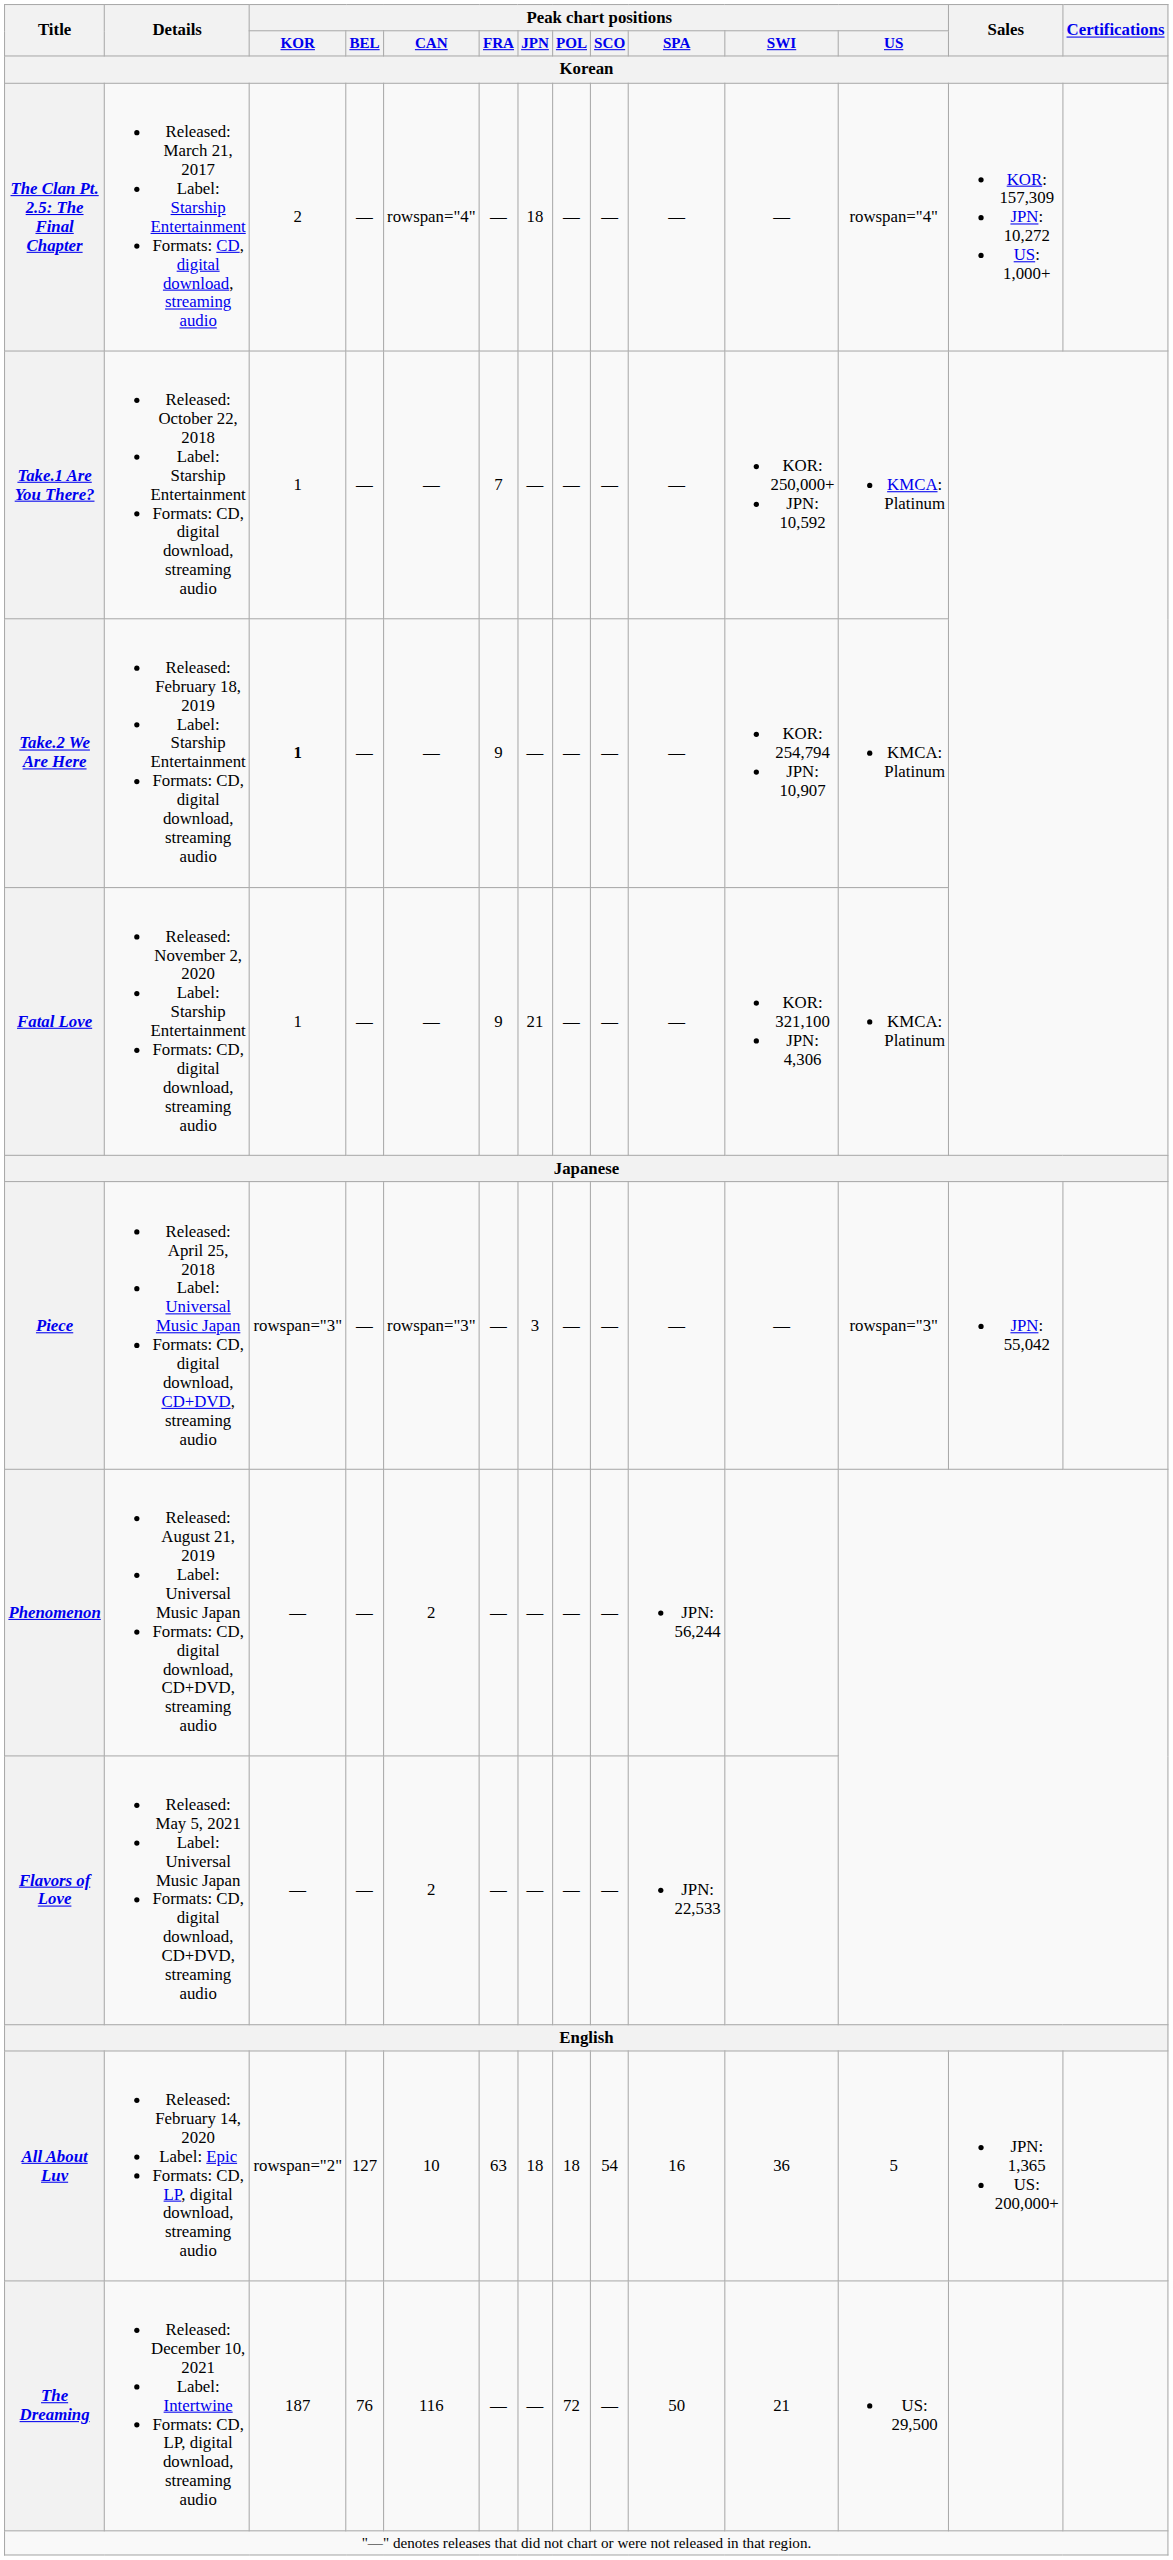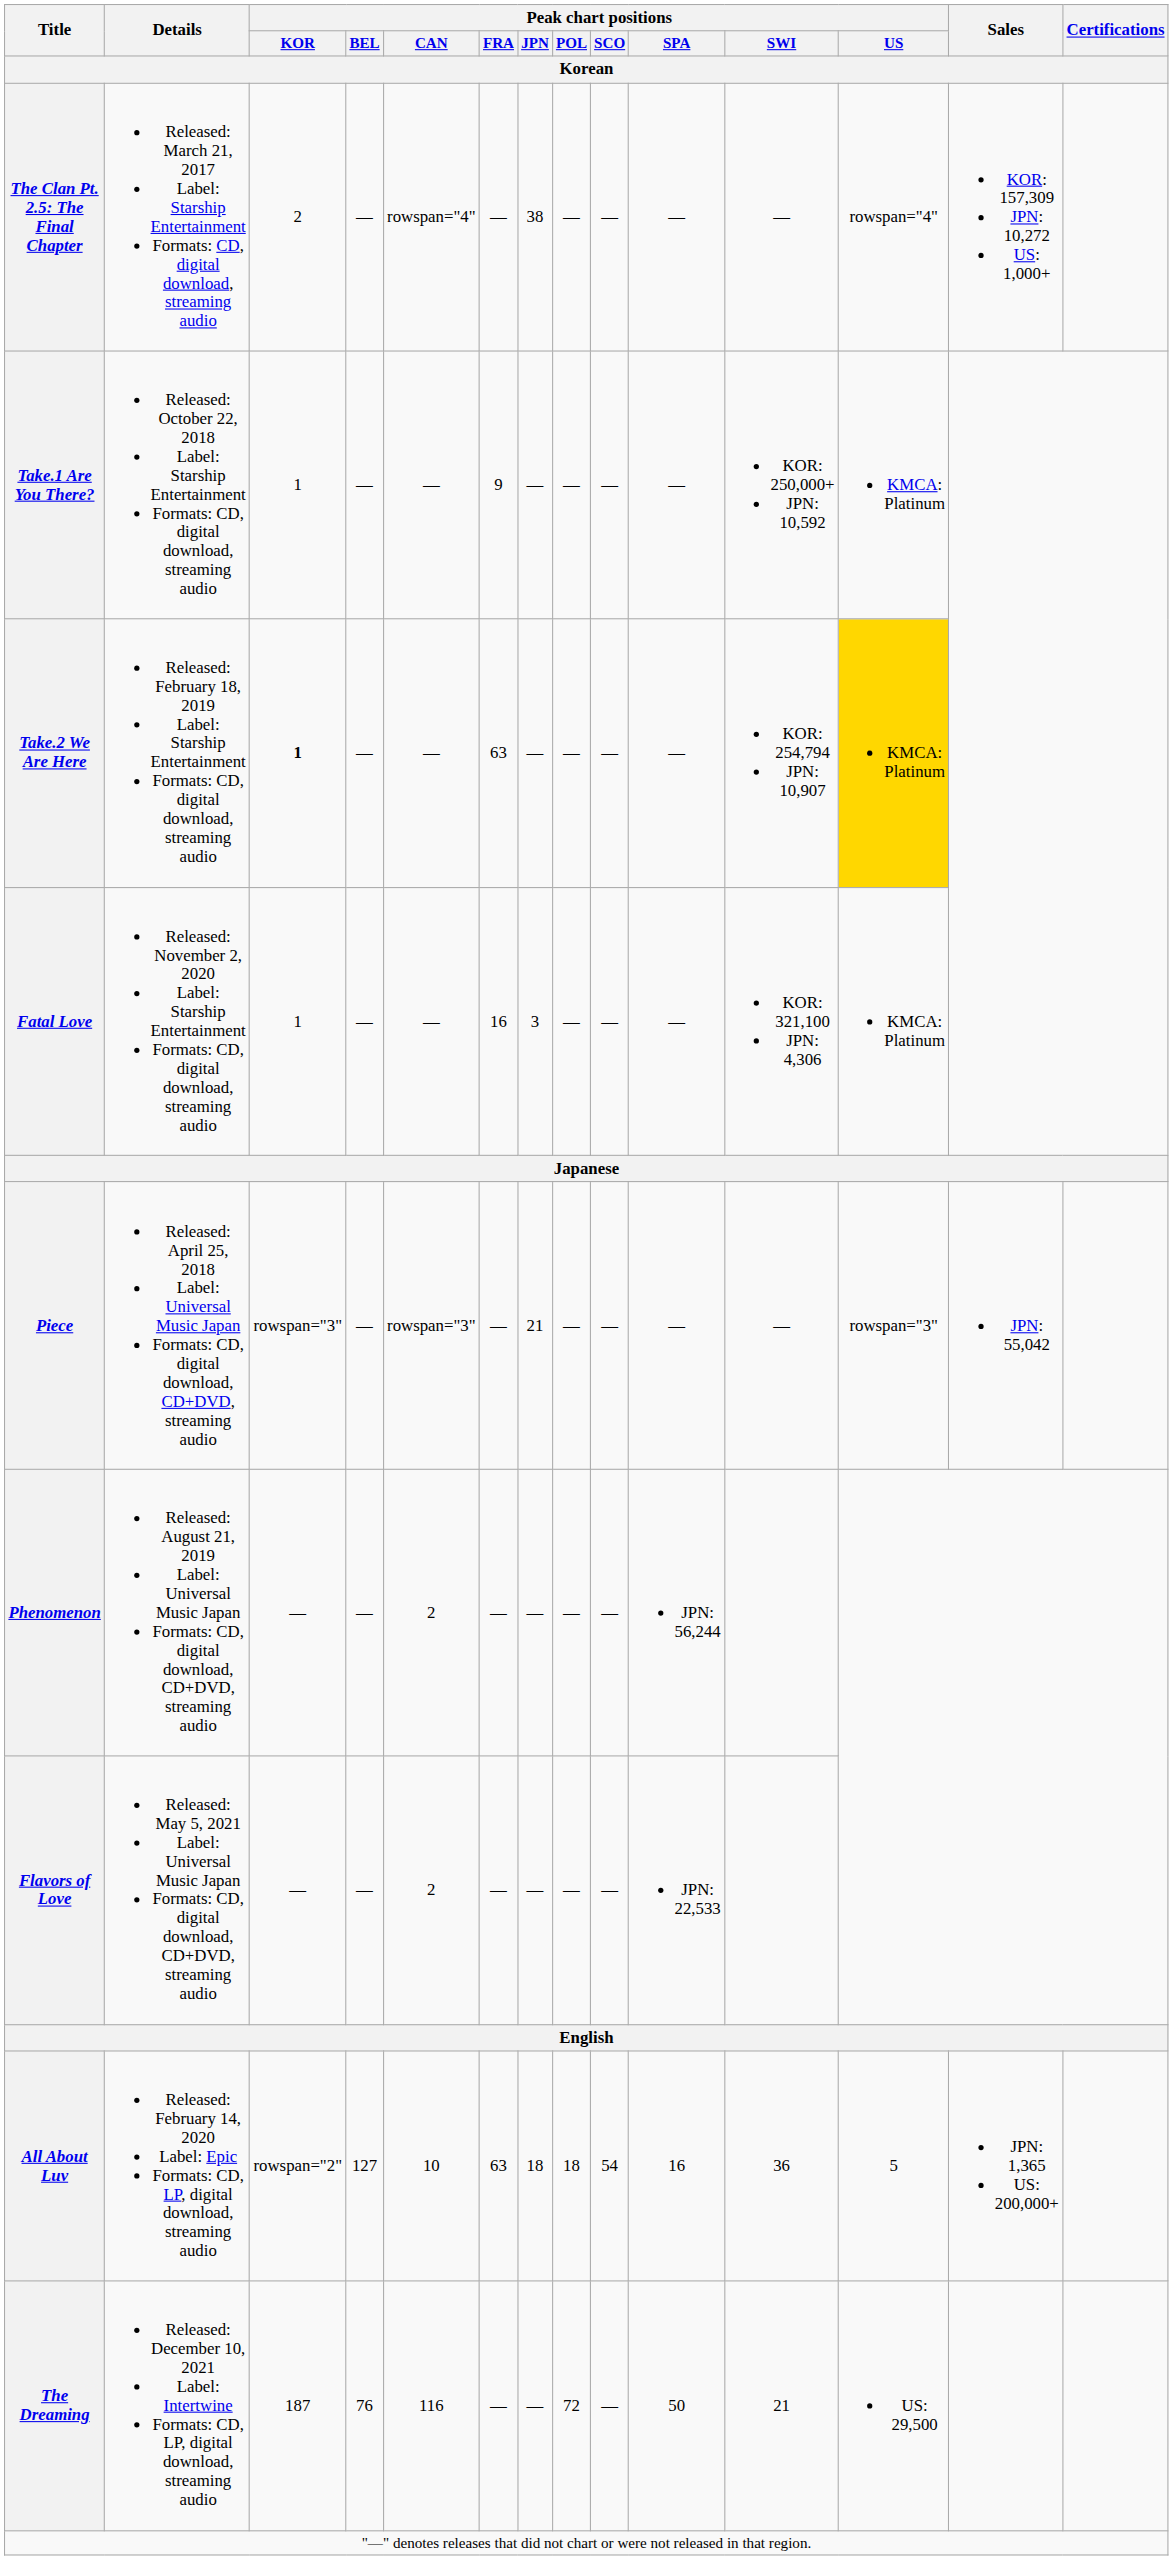(535, 216) 18 -> (535, 216) 38
(499, 484) 7 -> (499, 484) 9
(499, 753) 9 -> (499, 753) 63
(894, 763) no background -> (894, 763) gold background
(499, 1021) 9 -> (499, 1021) 16
(535, 1021) 21 -> (535, 1021) 3
(535, 1325) 3 -> (535, 1325) 21
